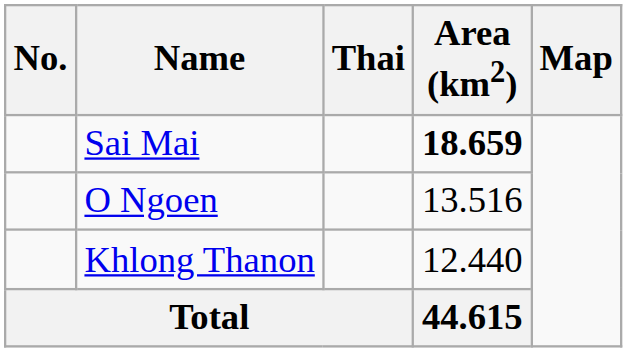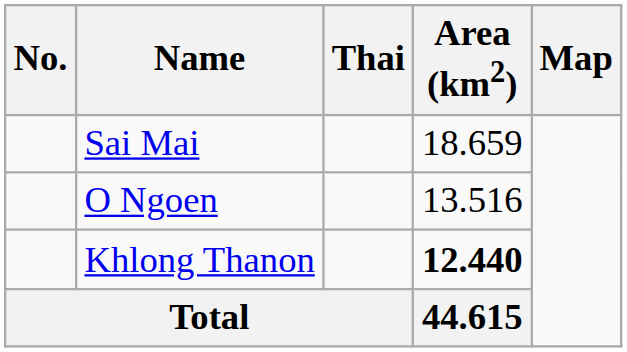(472, 143) bold -> (472, 143) normal
(472, 260) normal -> (472, 260) bold
